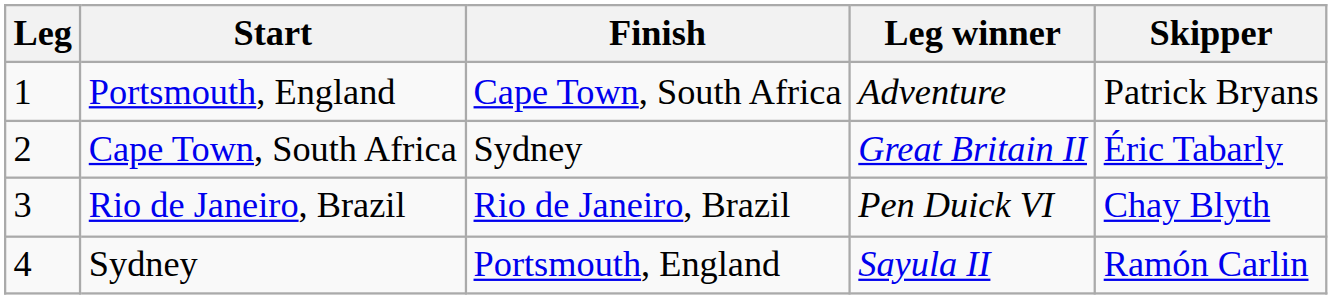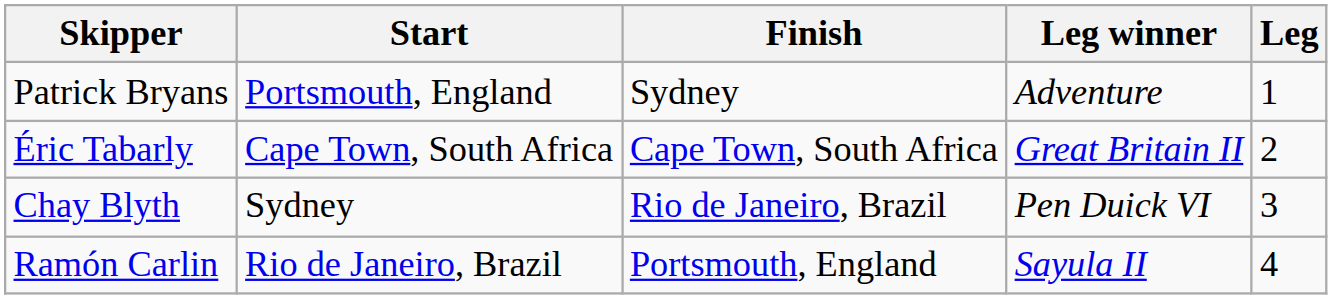columns swapped: (43, 33) <-> (1211, 33)
(658, 90) Cape Town, South Africa -> (684, 90) Sydney
(528, 148) Sydney -> (814, 148) Cape Town, South Africa
(247, 206) Rio de Janeiro, Brazil -> (300, 206) Sydney
(143, 263) Sydney -> (403, 263) Rio de Janeiro, Brazil
